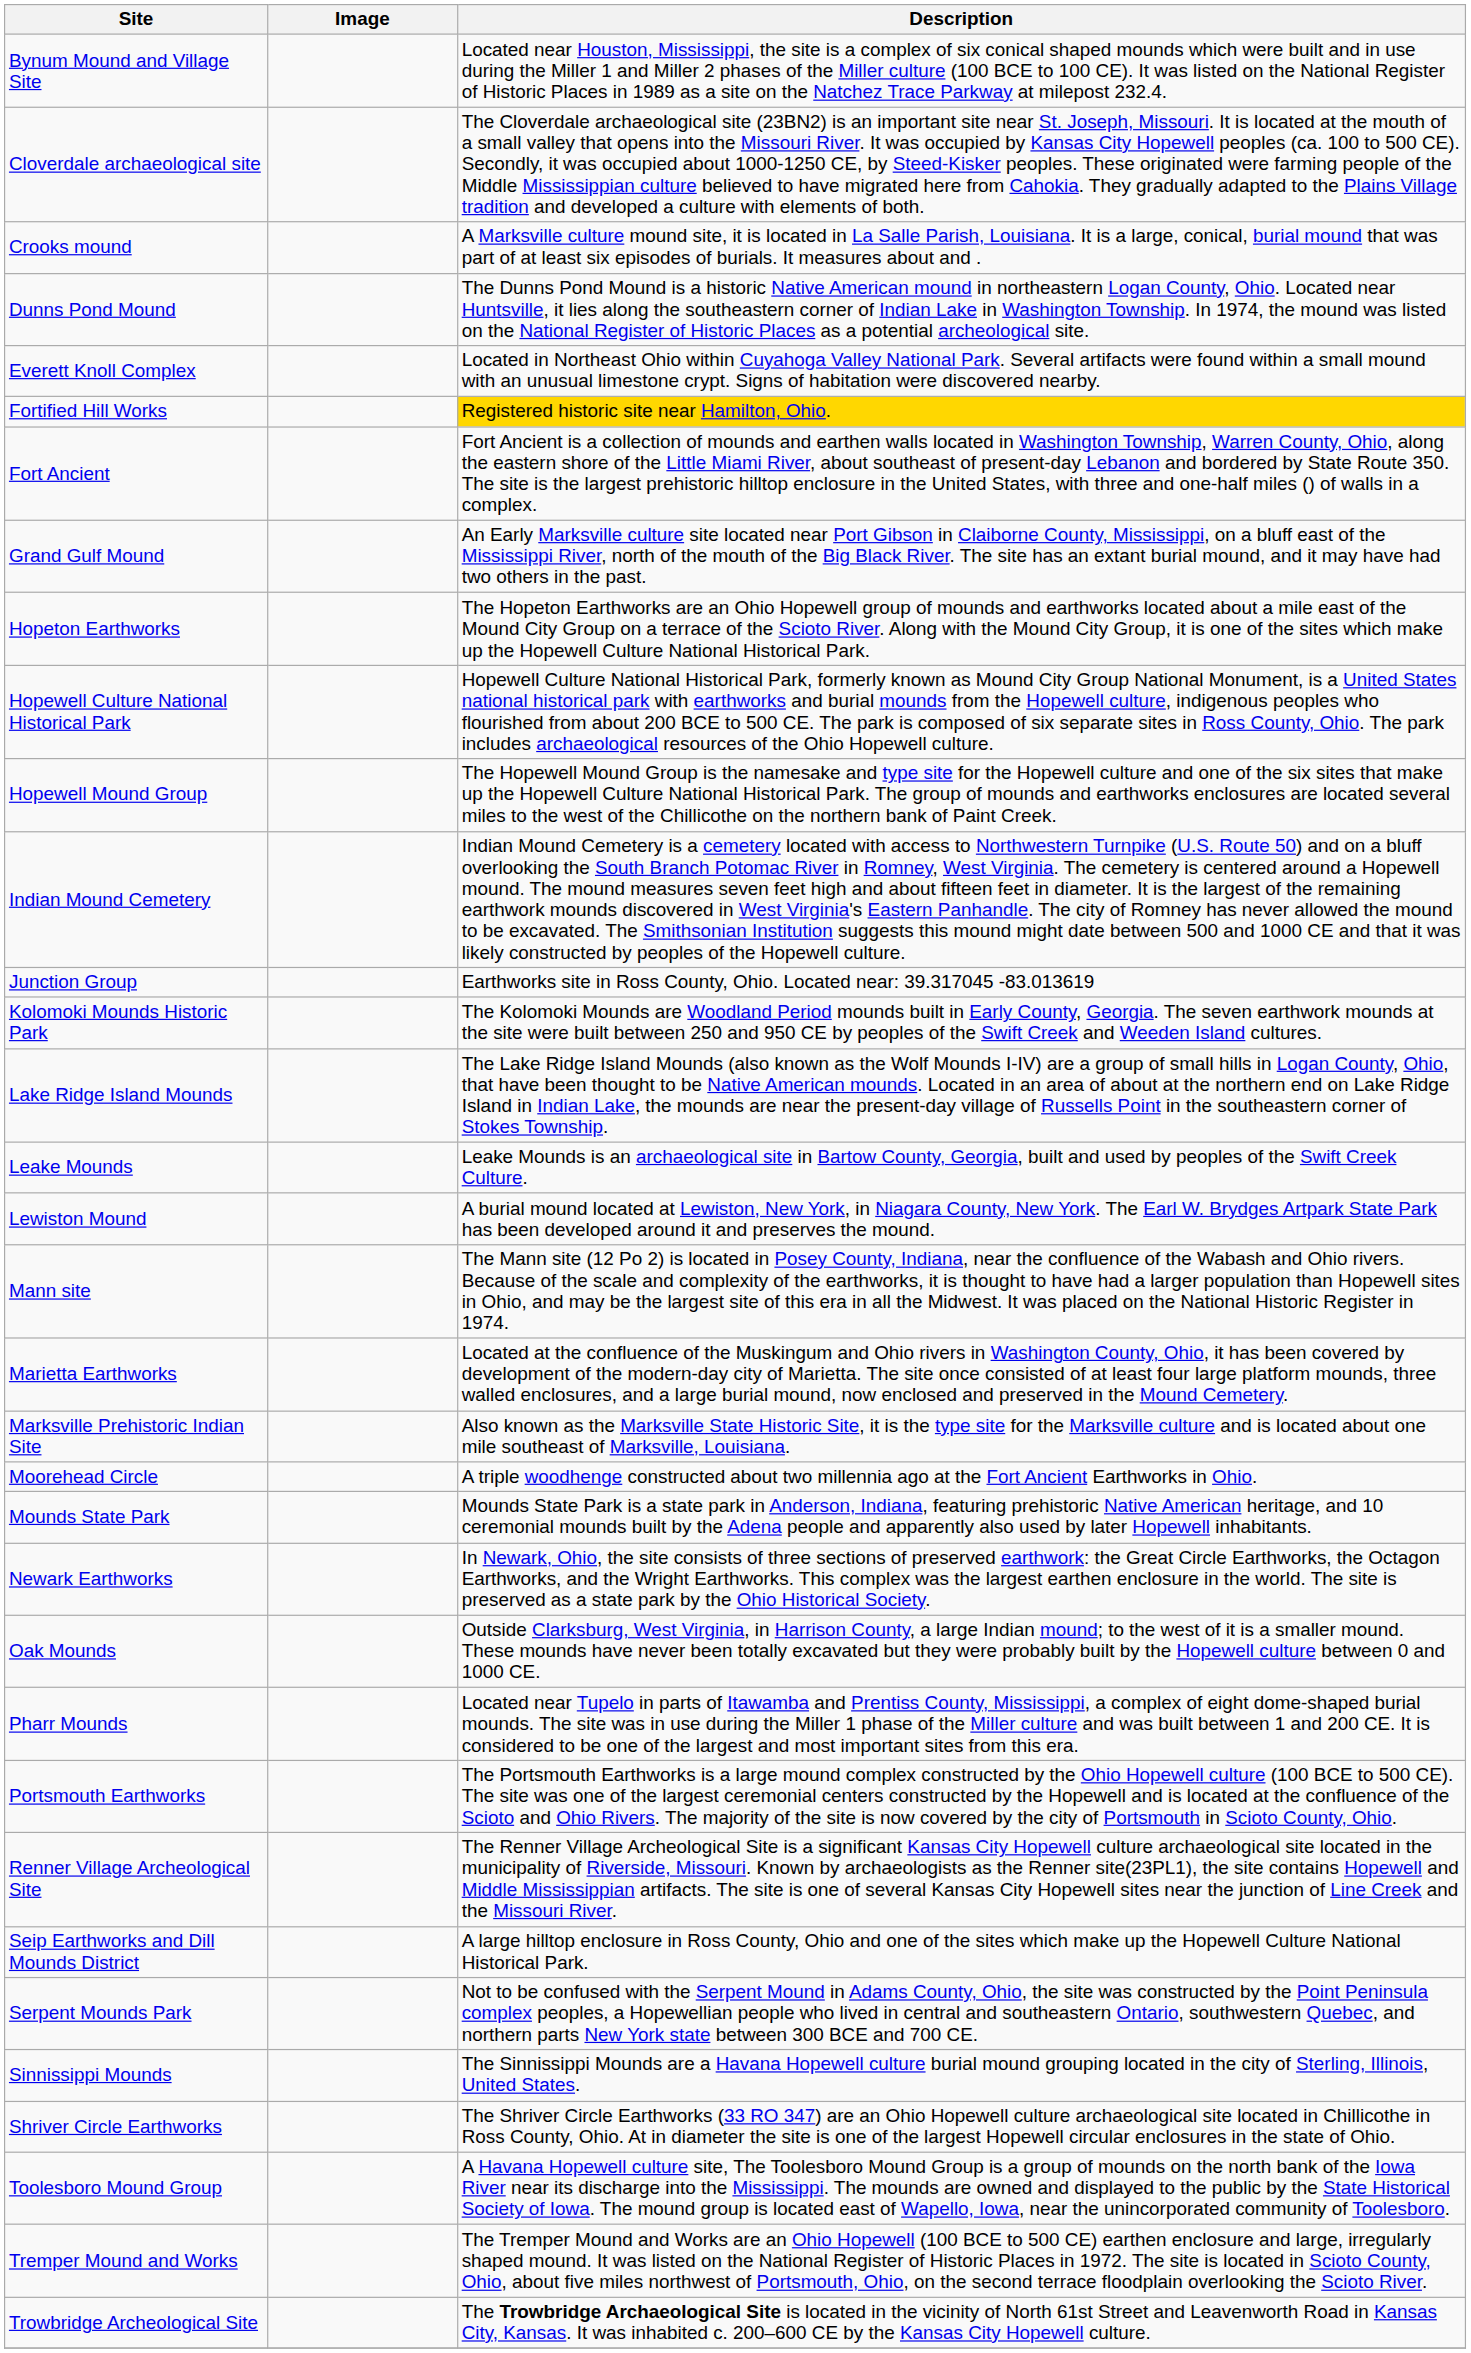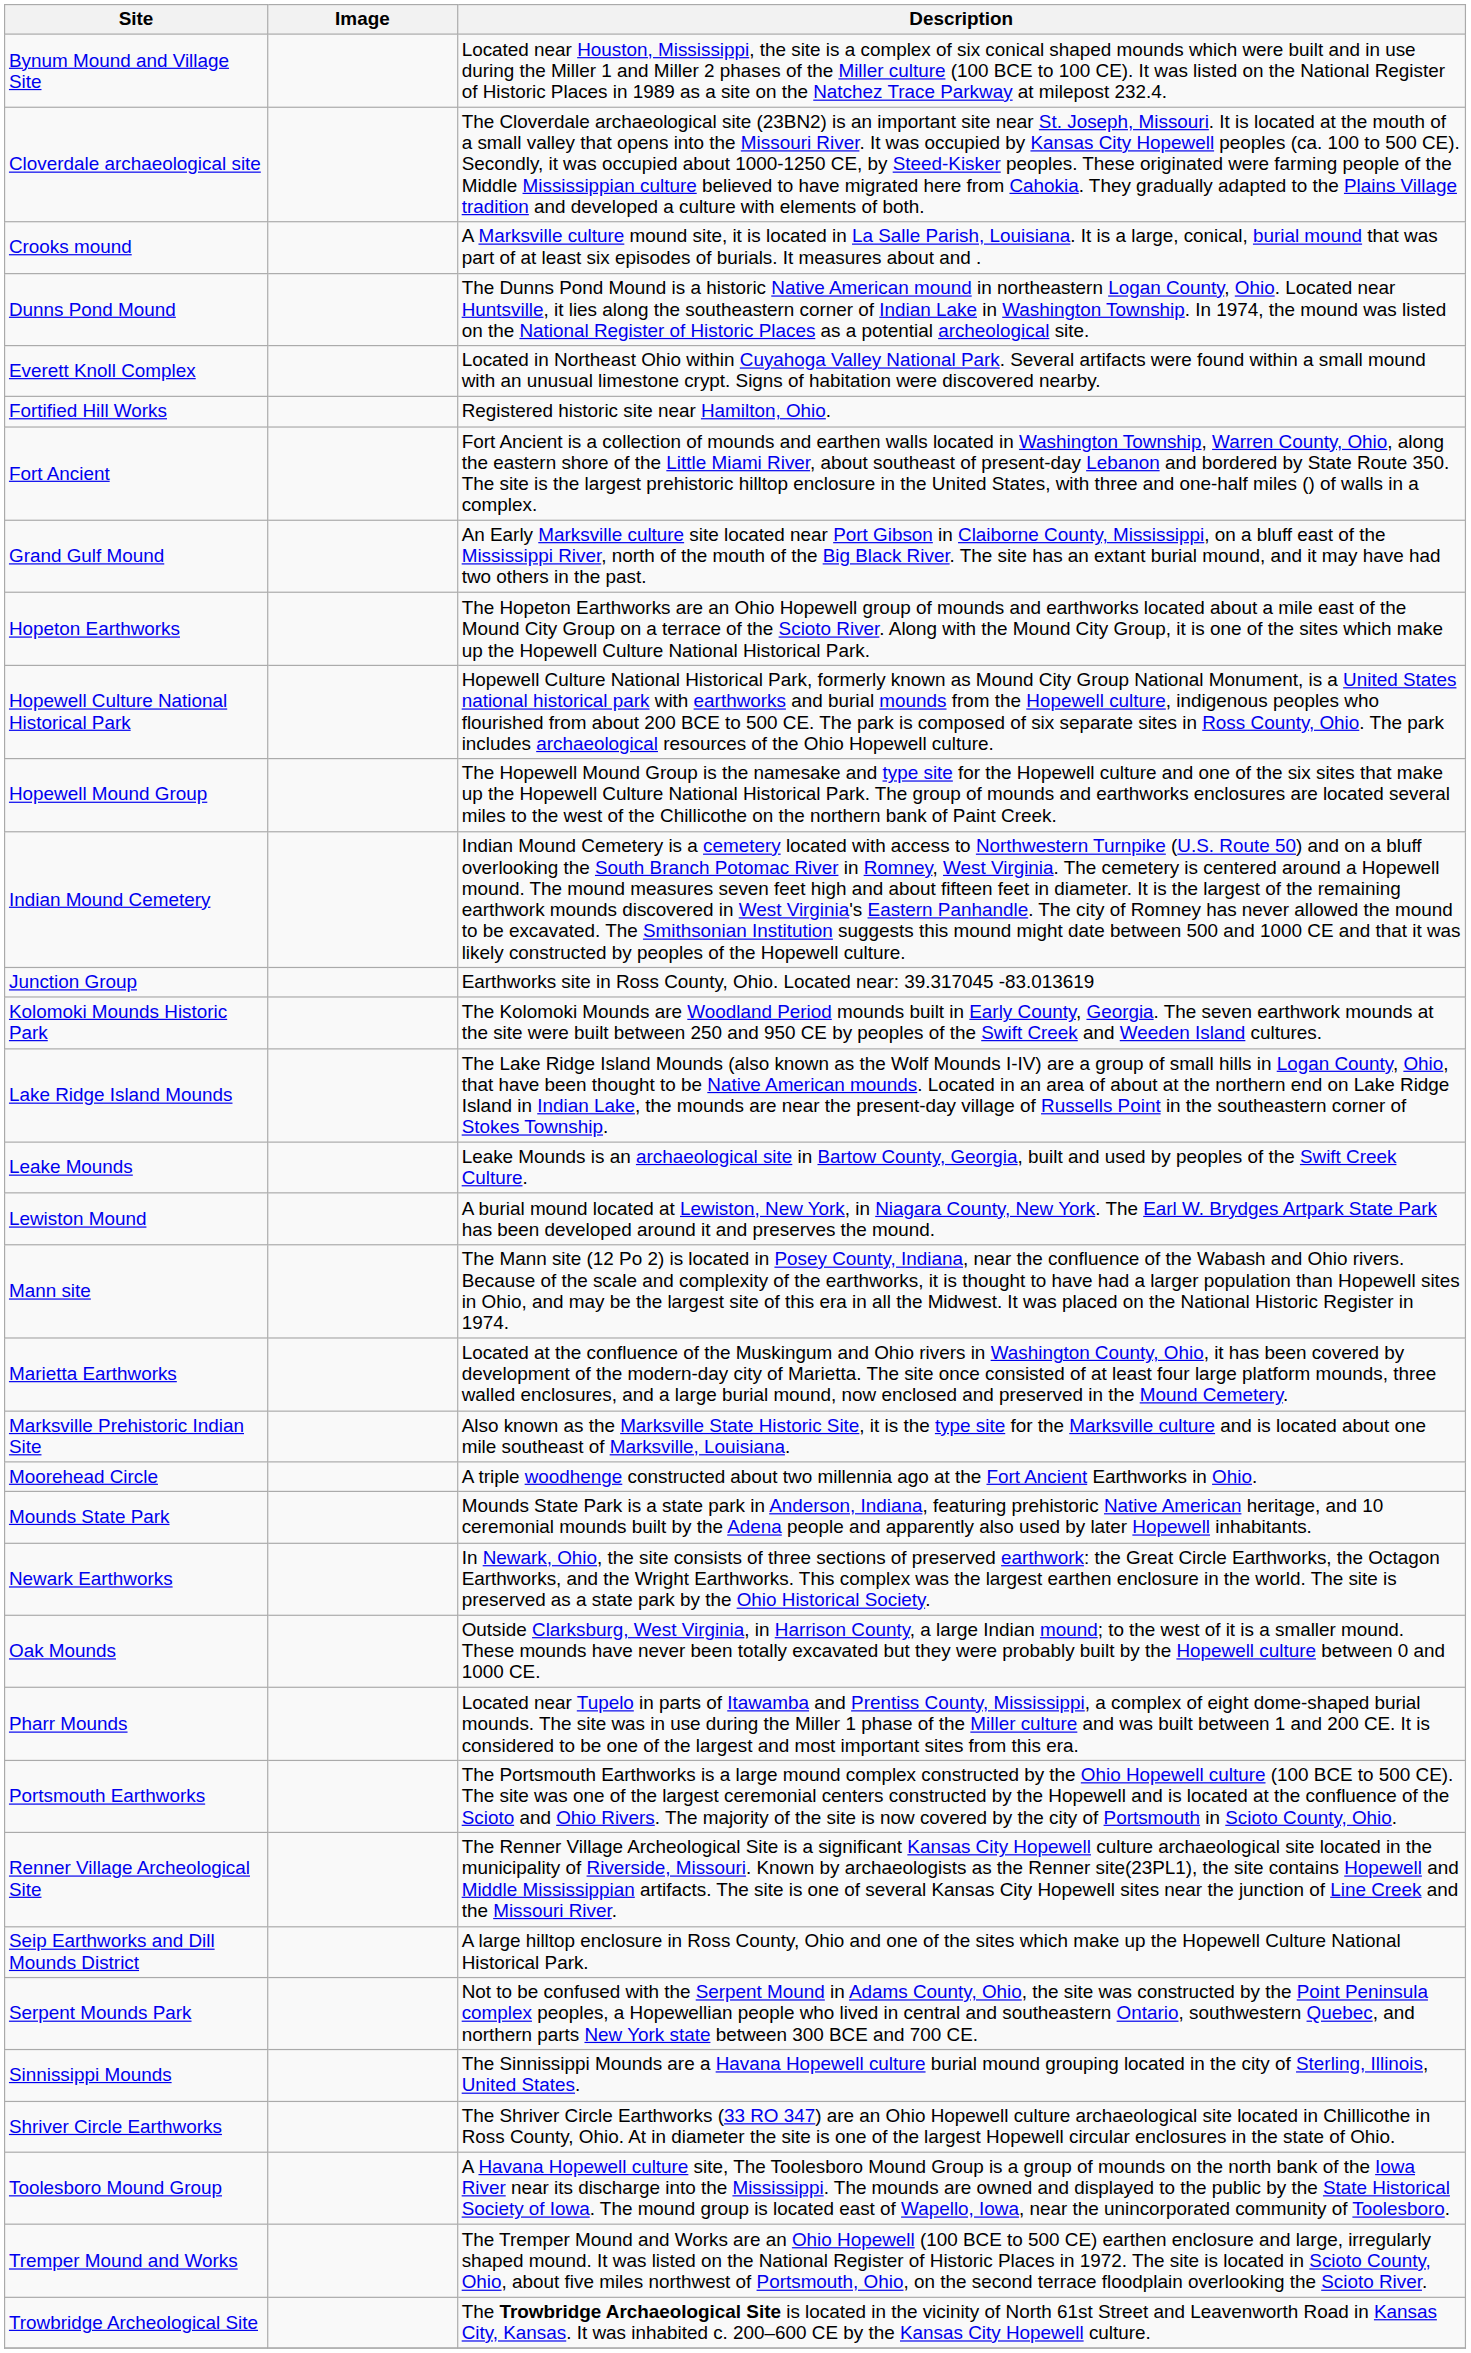(646, 411) gold background -> (646, 411) no background
